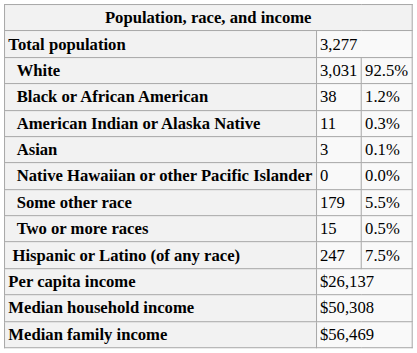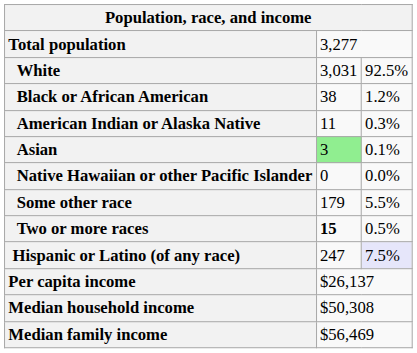(324, 149) no background -> (324, 149) lightgreen background
(328, 228) normal -> (328, 228) bold
(382, 255) no background -> (382, 255) lavender background
